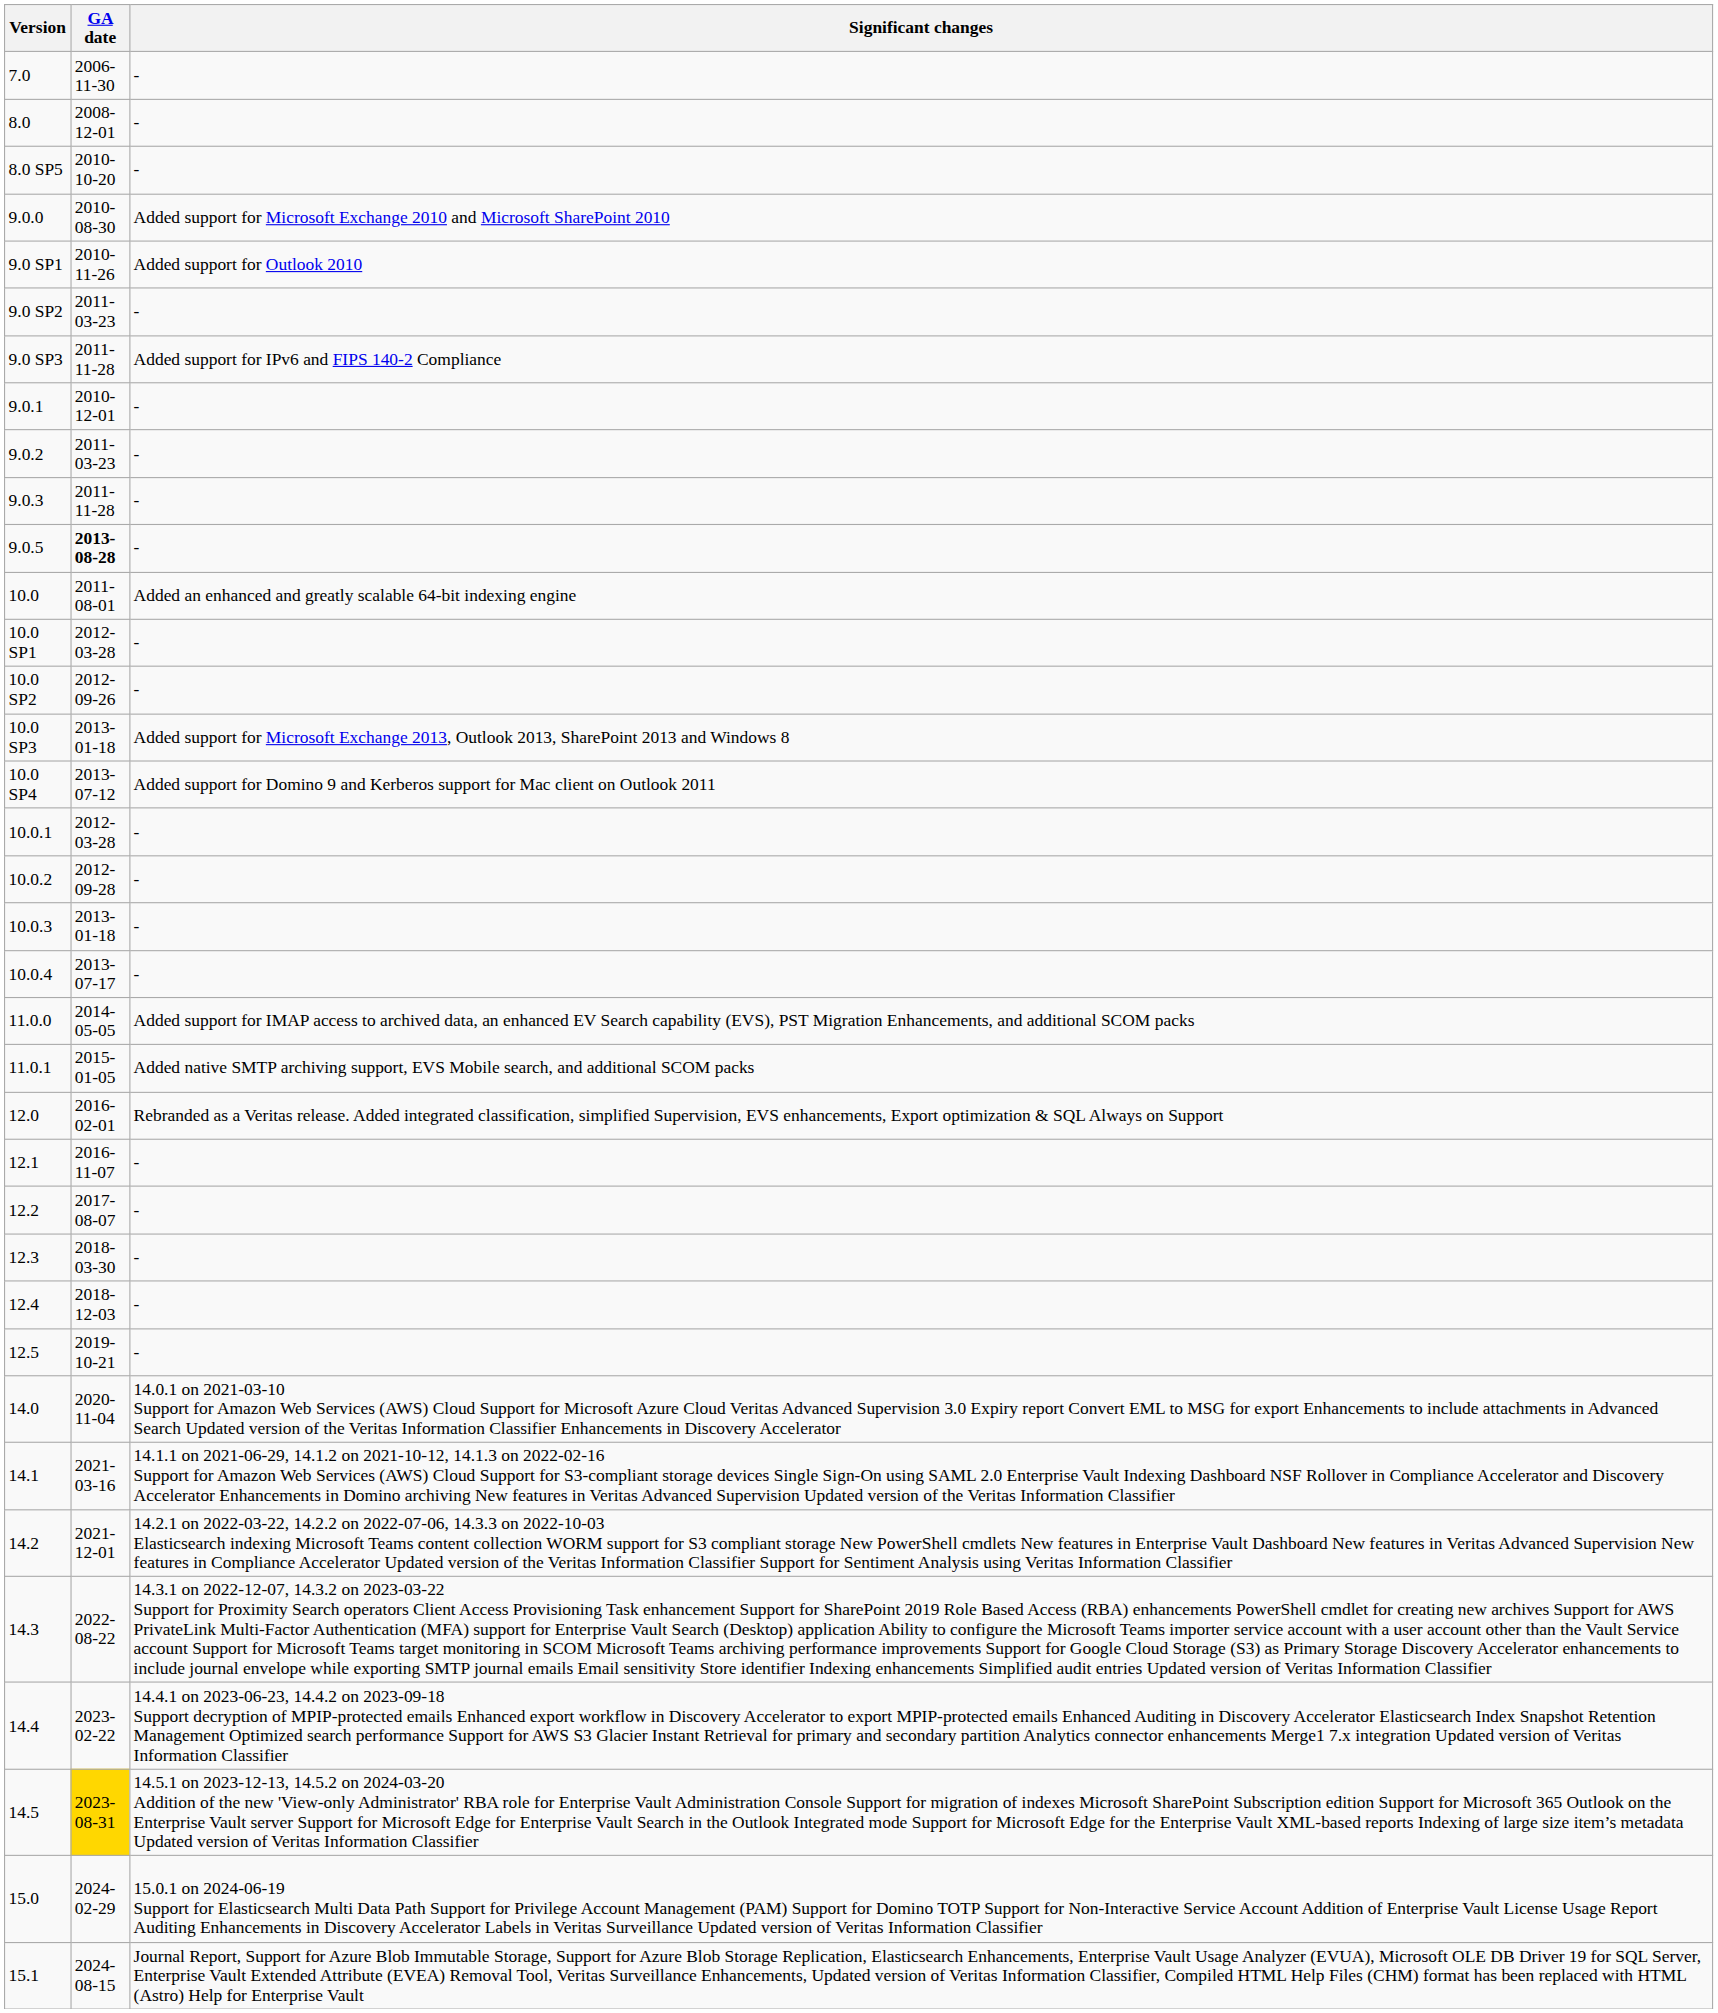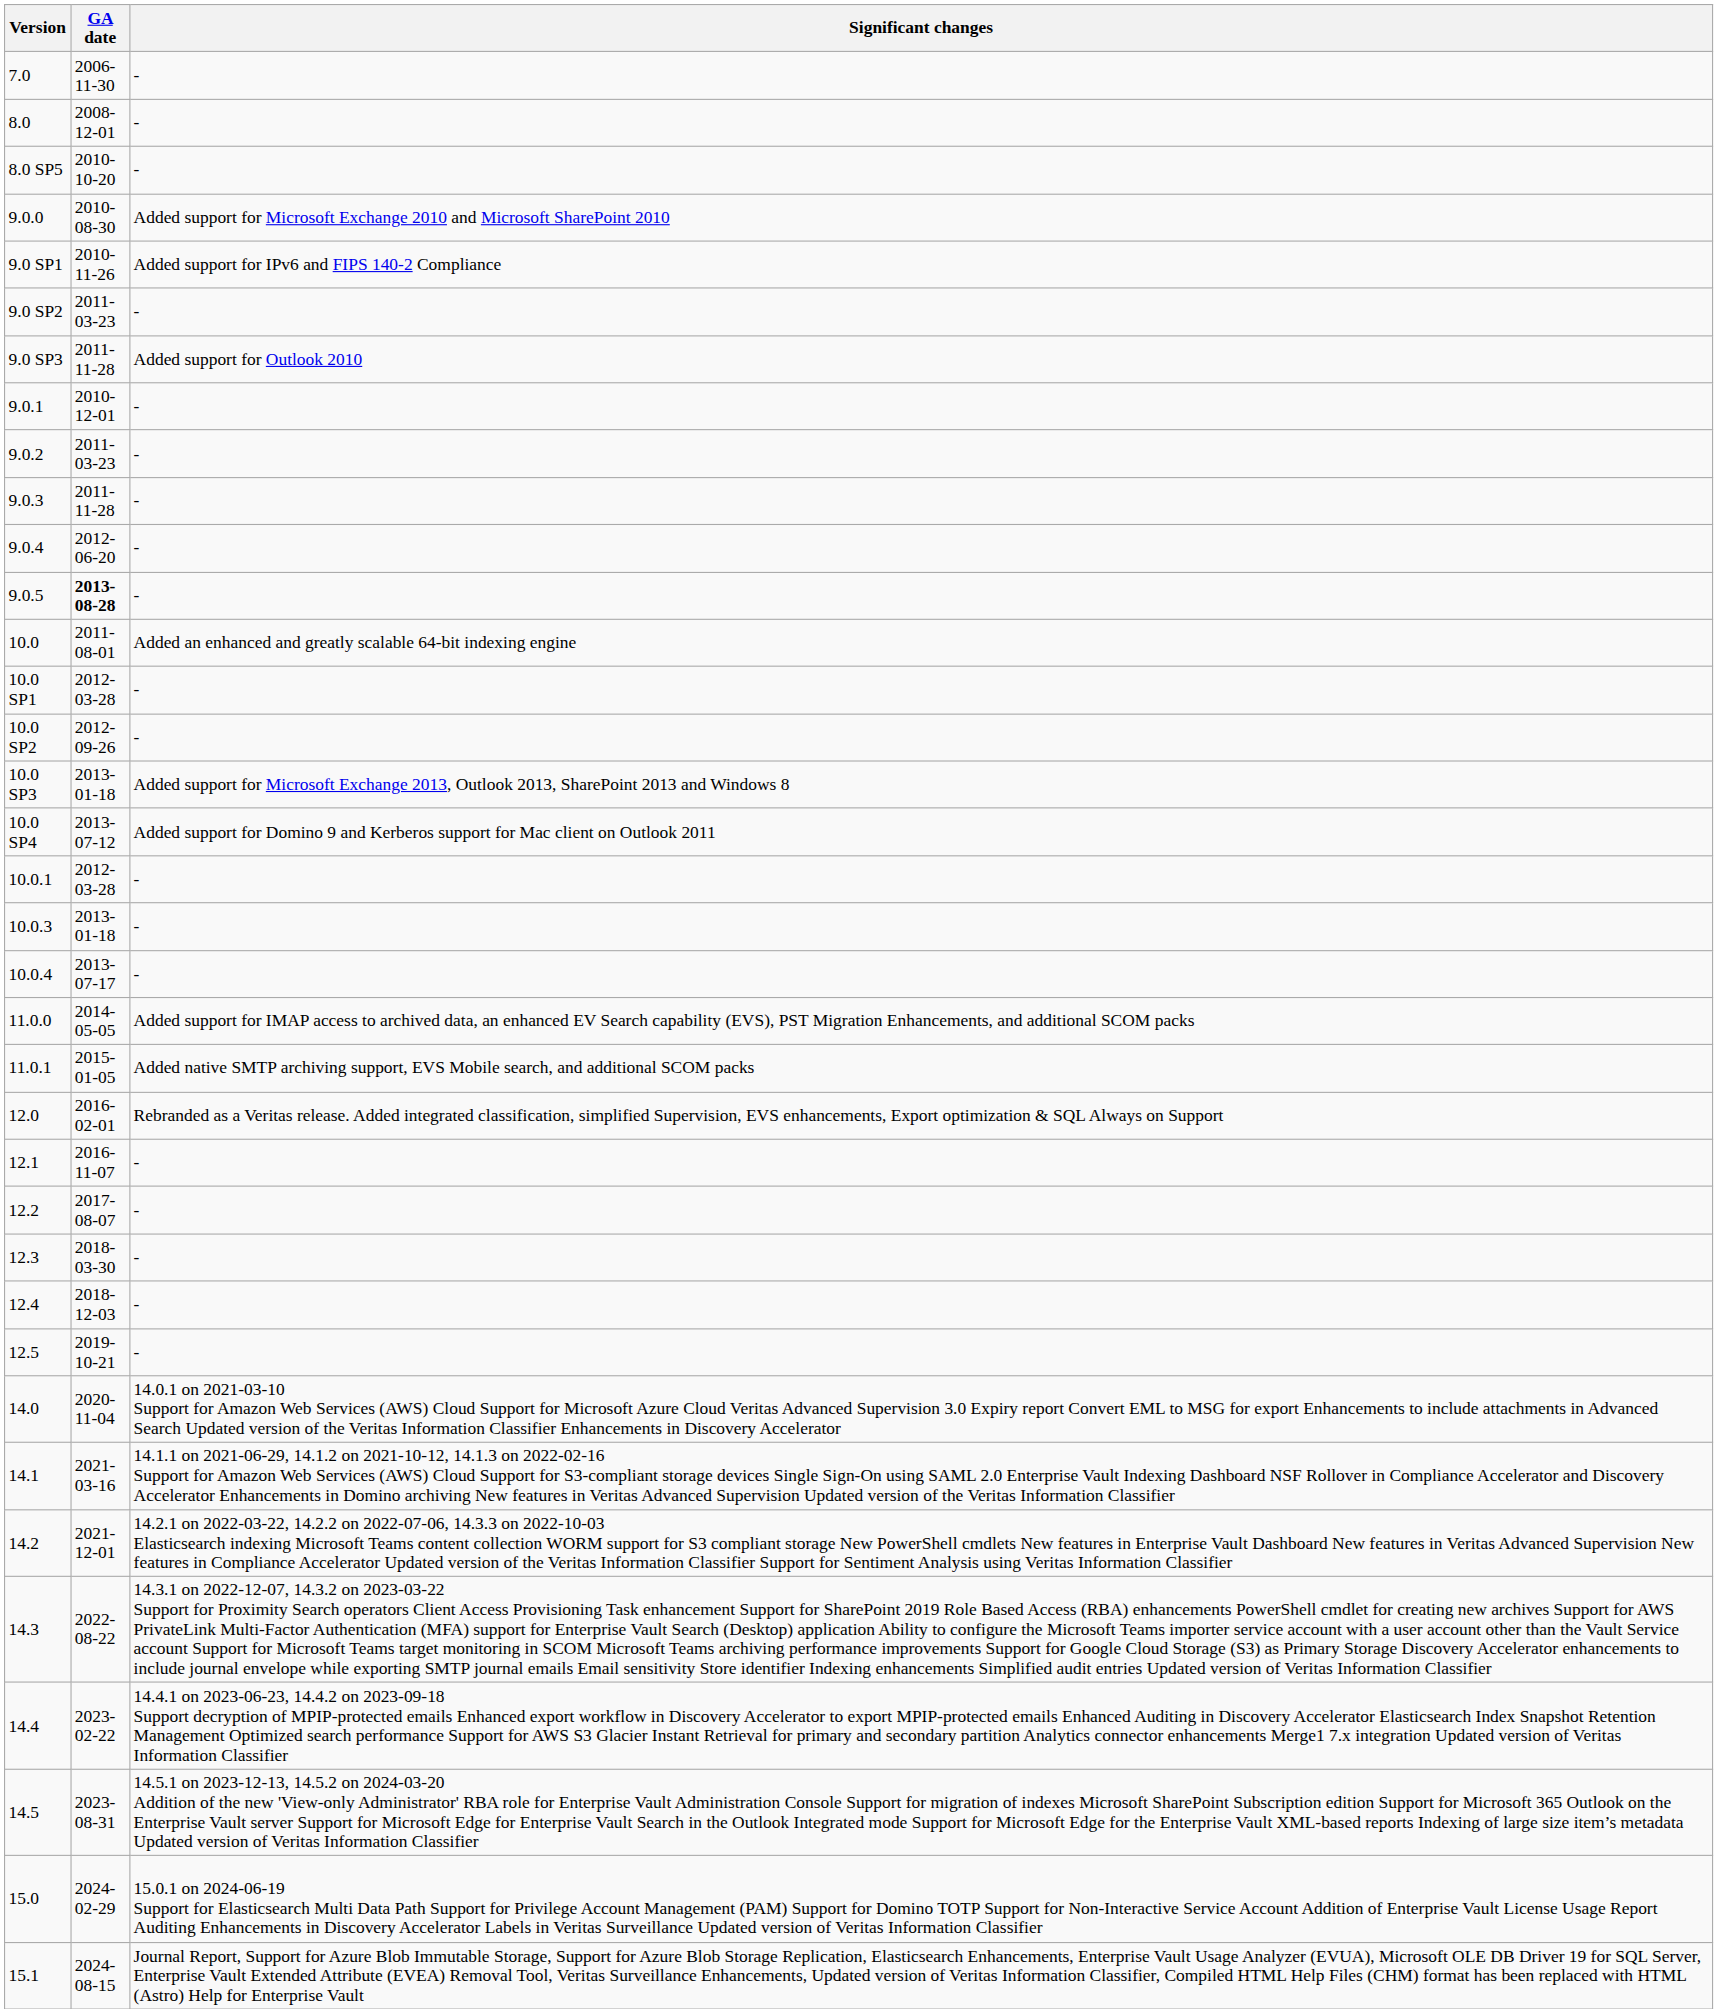(248, 264) Added support for Outlook 2010 -> (317, 264) Added support for IPv6 and FIPS 140-2 Compliance
(317, 359) Added support for IPv6 and FIPS 140-2 Compliance -> (248, 359) Added support for Outlook 2010
+ row: (26, 548)
- row: (30, 879)
(95, 1812) gold background -> (95, 1812) no background
